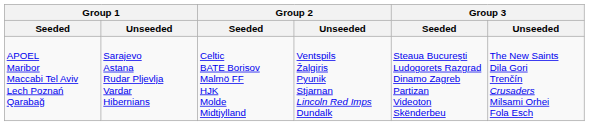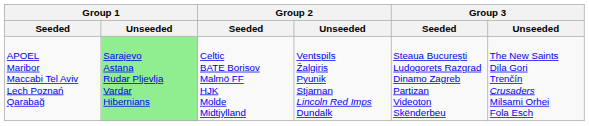(133, 78) no background -> (133, 78) lightgreen background
